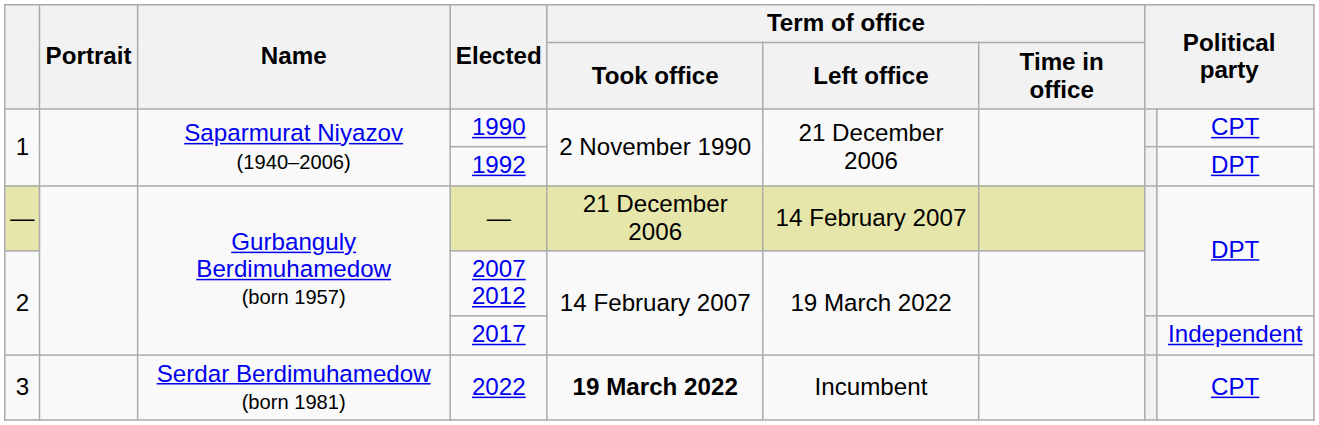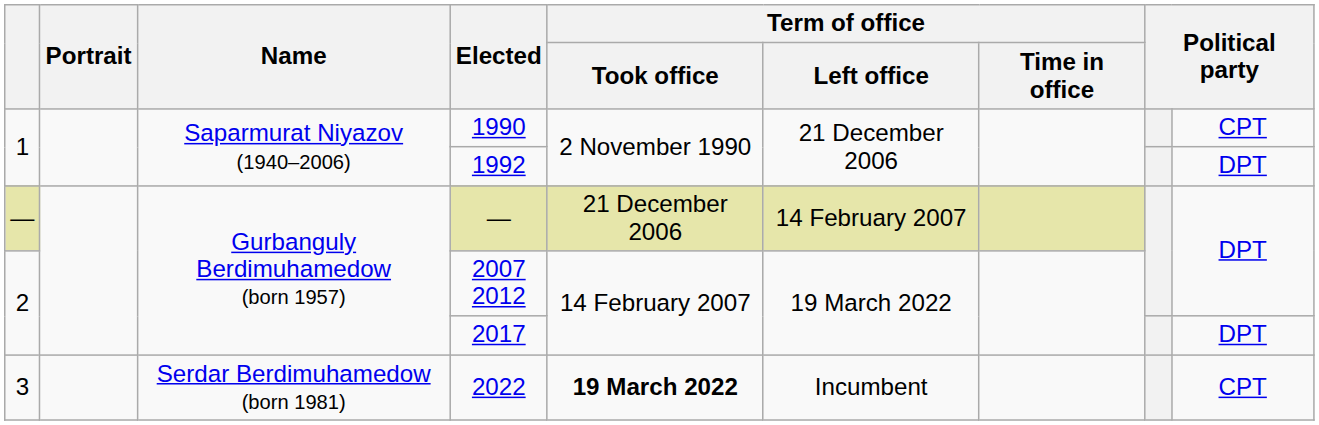(1235, 335) Independent -> (1243, 335) DPT
